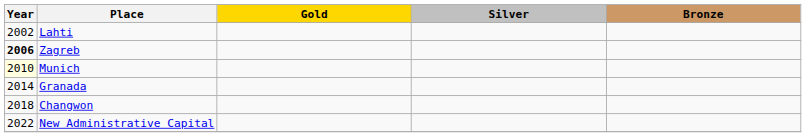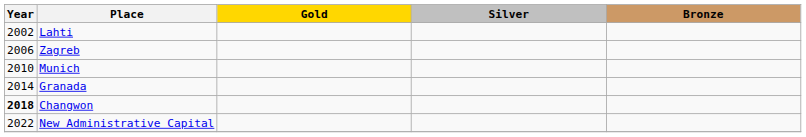(21, 50) bold -> (21, 50) normal
(21, 68) lightyellow background -> (21, 68) no background
(21, 105) normal -> (21, 105) bold
